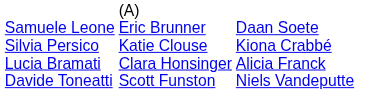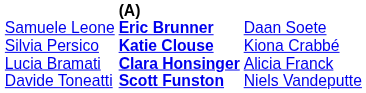(175, 46) normal -> (179, 46) bold
